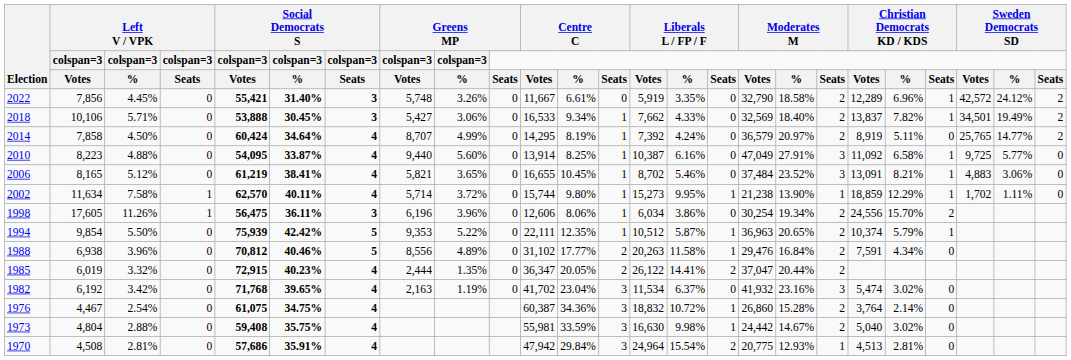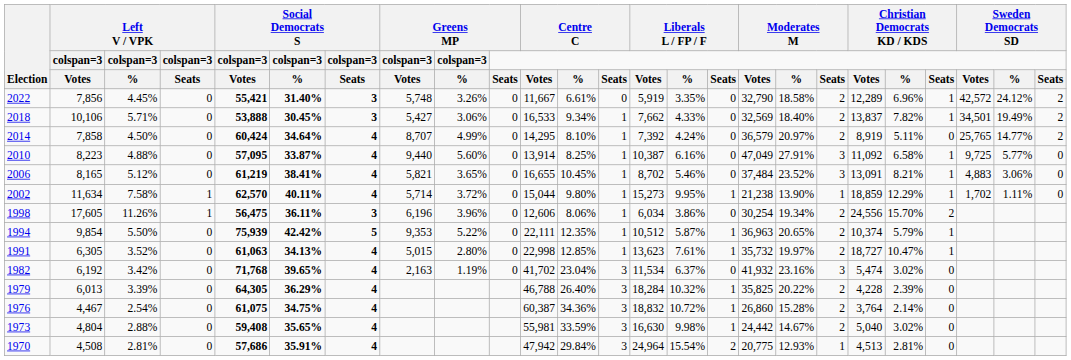(581, 136) 8.19% -> (581, 136) 8.10%
(251, 155) 54,095 -> (251, 155) 57,095
(539, 193) 15,744 -> (539, 193) 15,044
+ row: (19, 251)
- row: (19, 251)
- row: (19, 270)
+ row: (19, 289)
(303, 327) 35.75% -> (303, 327) 35.65%
